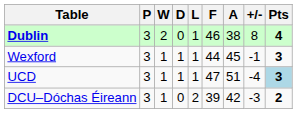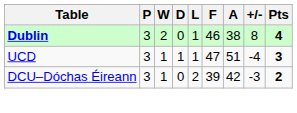- row: (32, 56)
(279, 77) lightblue background -> (279, 56) no background
